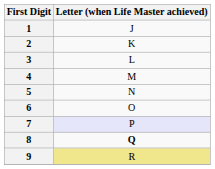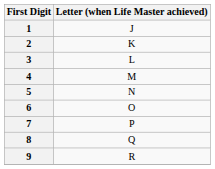(132, 124) lavender background -> (132, 124) no background
(132, 140) bold -> (132, 140) normal
(132, 156) khaki background -> (132, 156) no background
